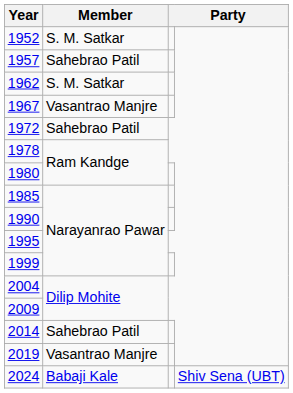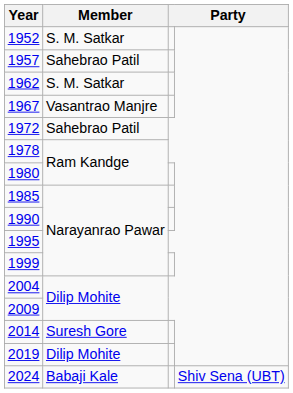(93, 331) Sahebrao Patil -> (86, 331) Suresh Gore
(102, 354) Vasantrao Manjre -> (83, 354) Dilip Mohite
